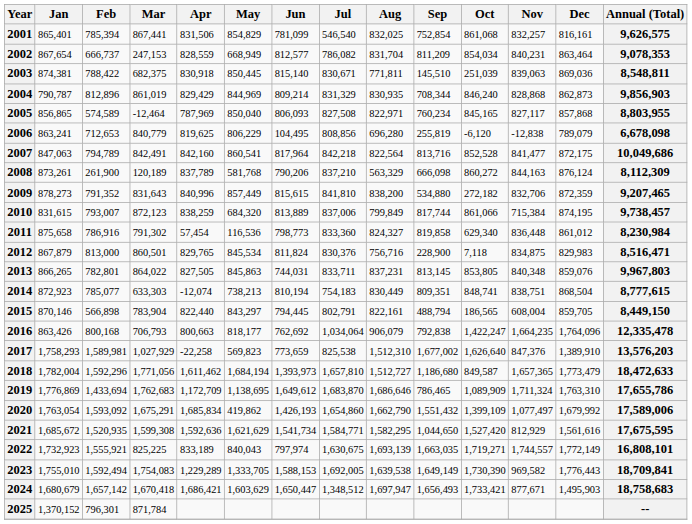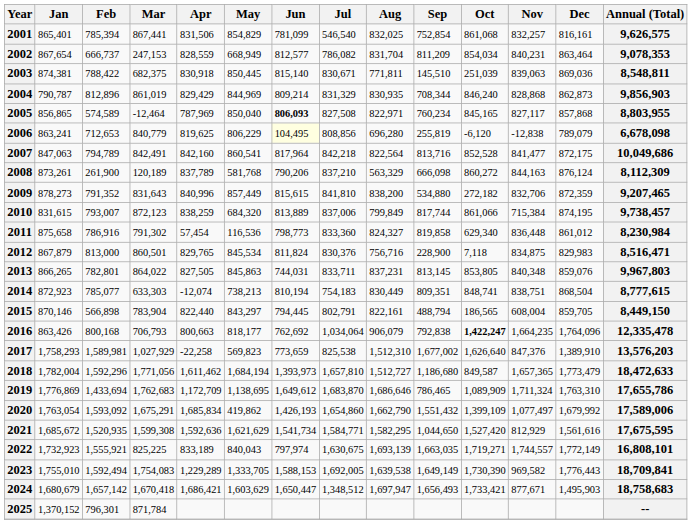(292, 114) normal -> (292, 113) bold
(292, 133) no background -> (292, 133) lightyellow background
(485, 331) normal -> (485, 331) bold
